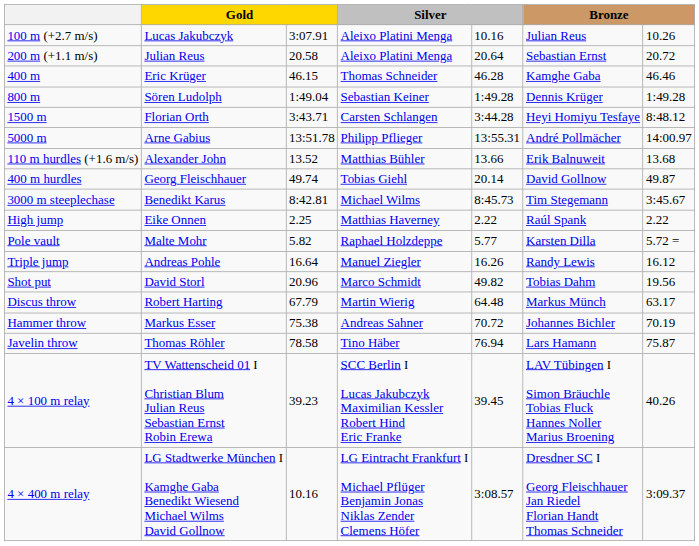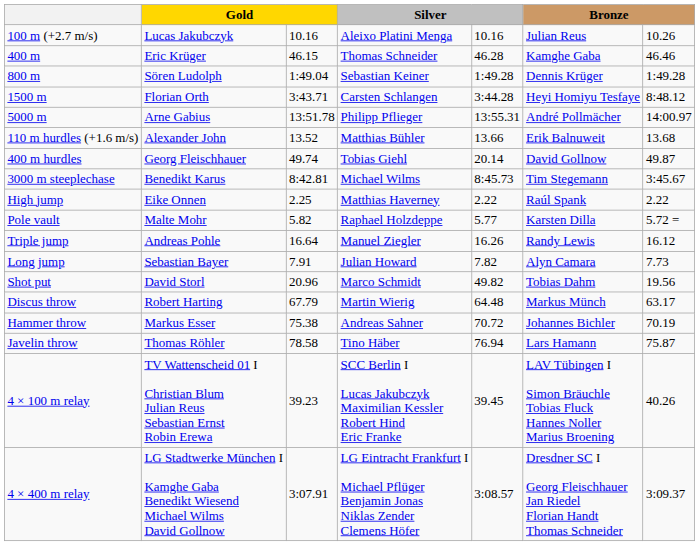(309, 35) 3:07.91 -> (303, 35) 10.16
- row: (52, 55)
+ row: (36, 261)
(303, 494) 10.16 -> (309, 494) 3:07.91
